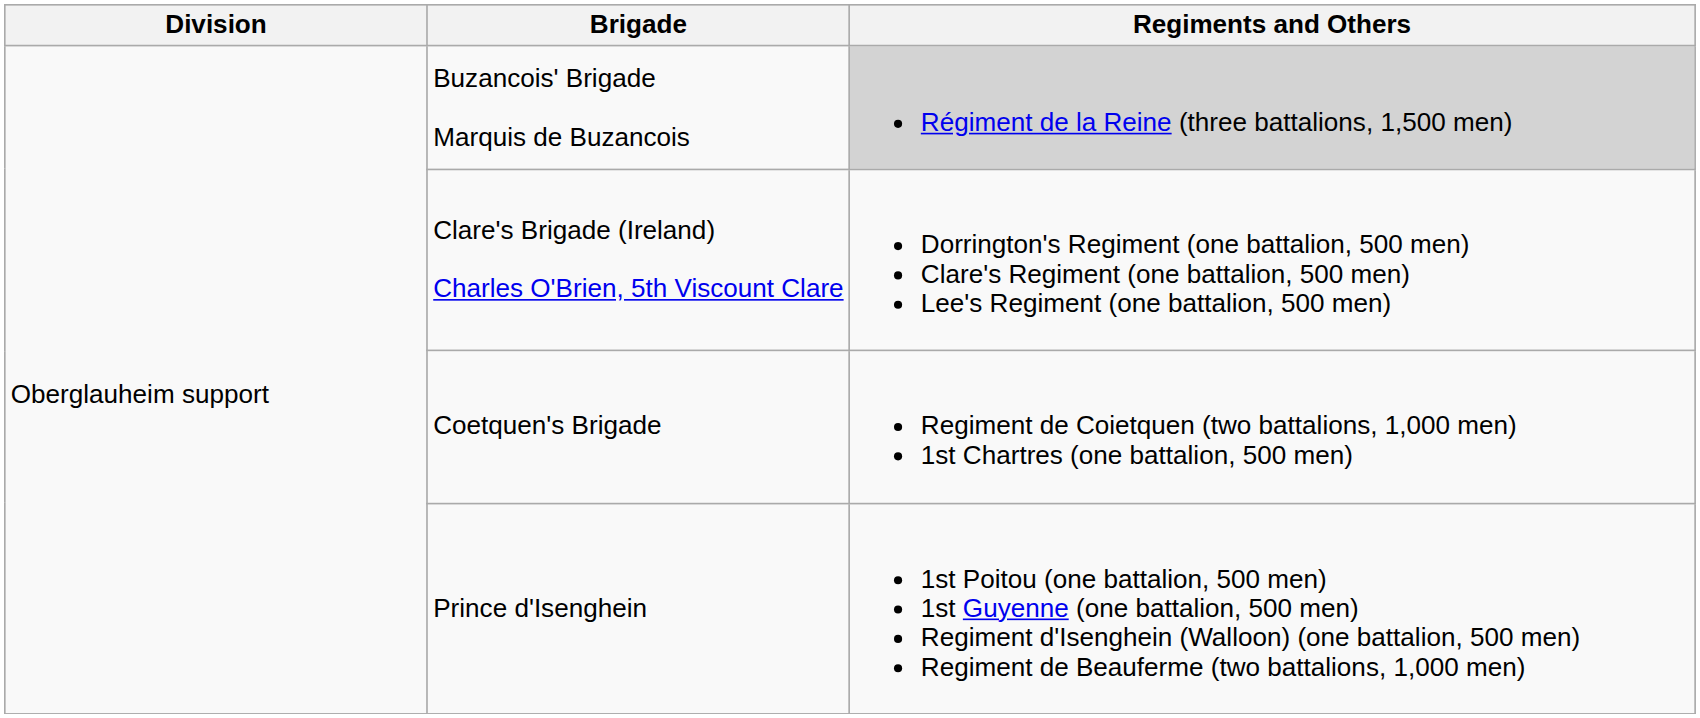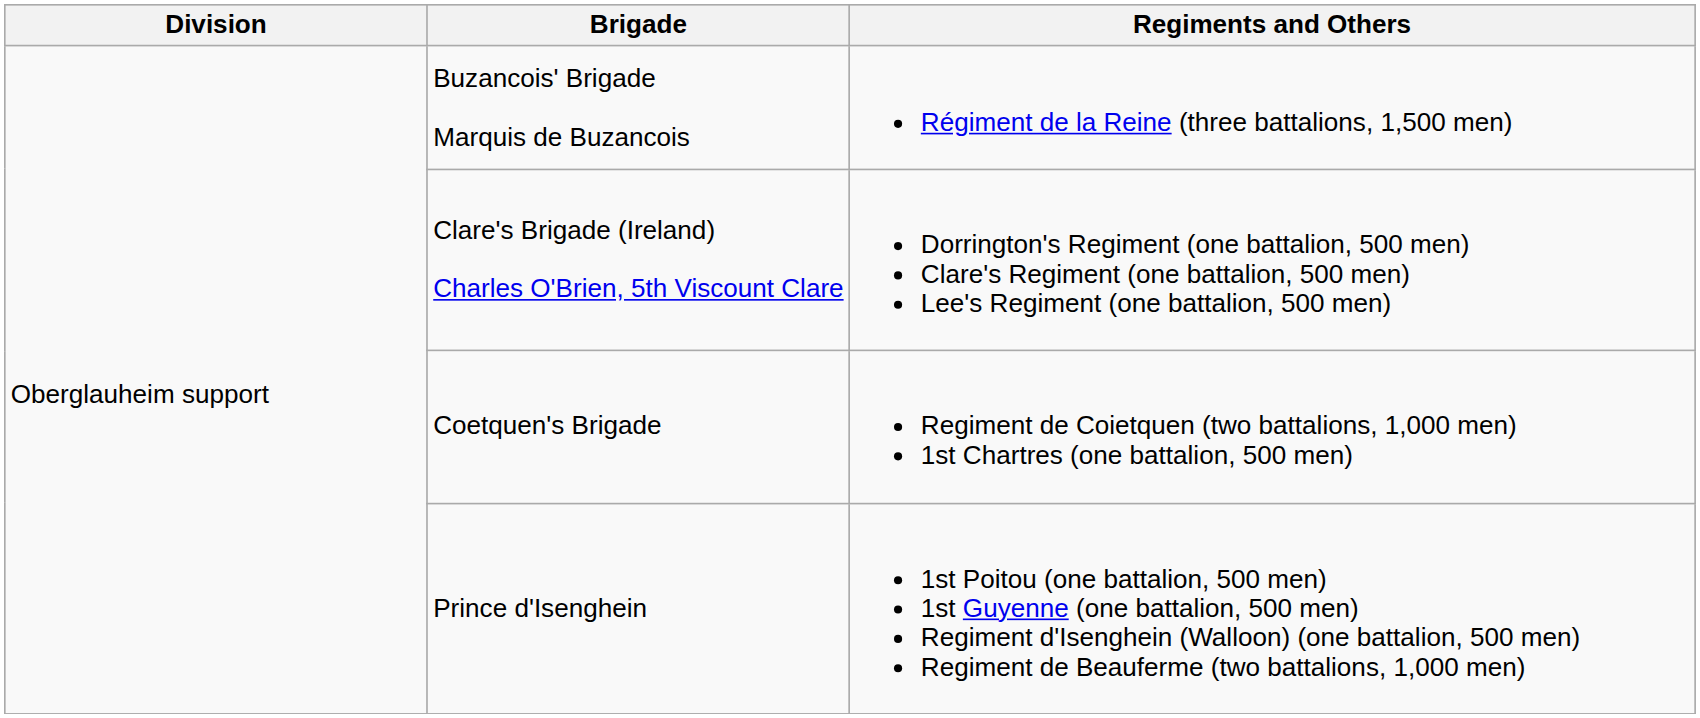(1272, 122) lightgrey background -> (1272, 122) no background
